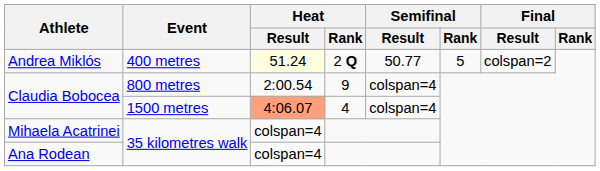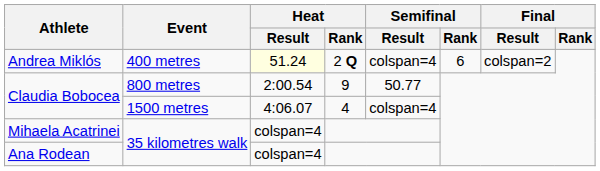(403, 62) 50.77 -> (403, 62) colspan=4
(460, 62) 5 -> (460, 62) 6
(403, 85) colspan=4 -> (403, 85) 50.77
(288, 108) lightsalmon background -> (288, 108) no background
